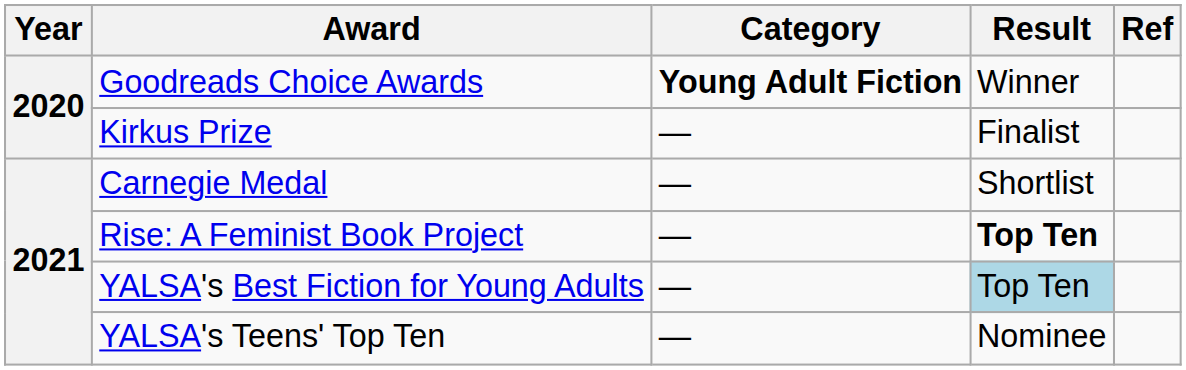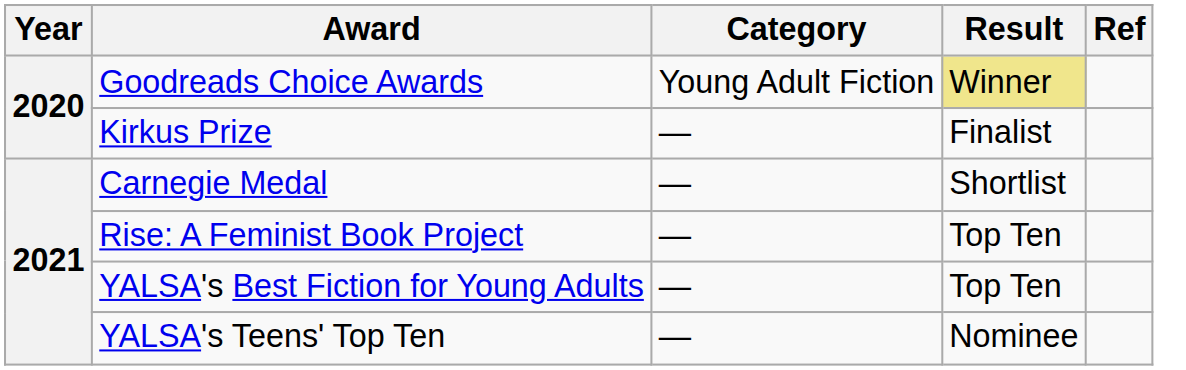(810, 81) bold -> (797, 81) normal
(1028, 81) no background -> (1000, 81) khaki background
(1037, 235) bold -> (1005, 235) normal
(1033, 286) lightblue background -> (1005, 286) no background
